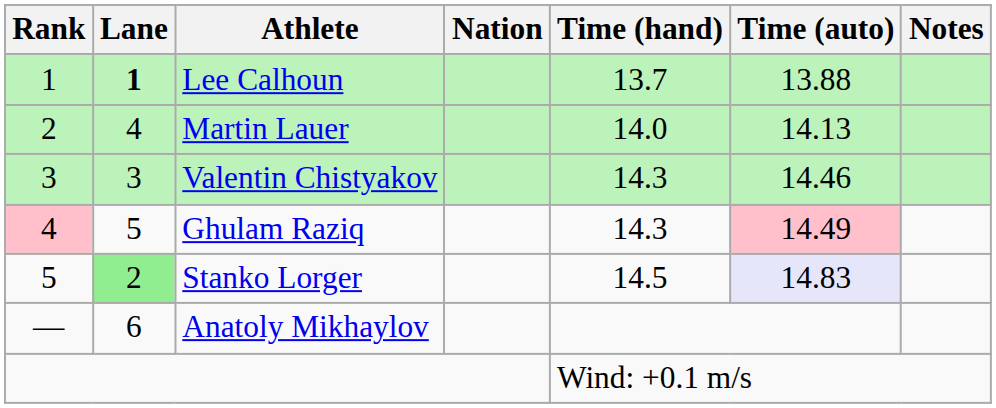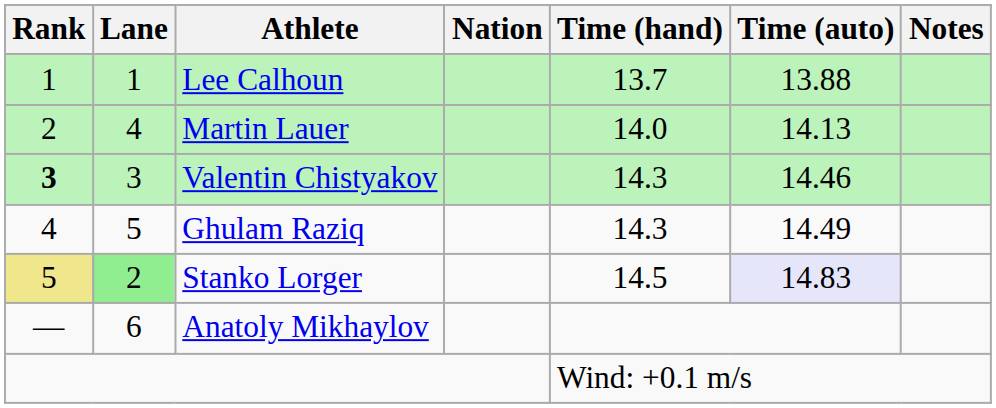(134, 79) bold -> (134, 79) normal
(49, 178) normal -> (49, 178) bold
(49, 228) pink background -> (49, 228) no background
(816, 228) pink background -> (816, 228) no background
(49, 278) no background -> (49, 278) khaki background
